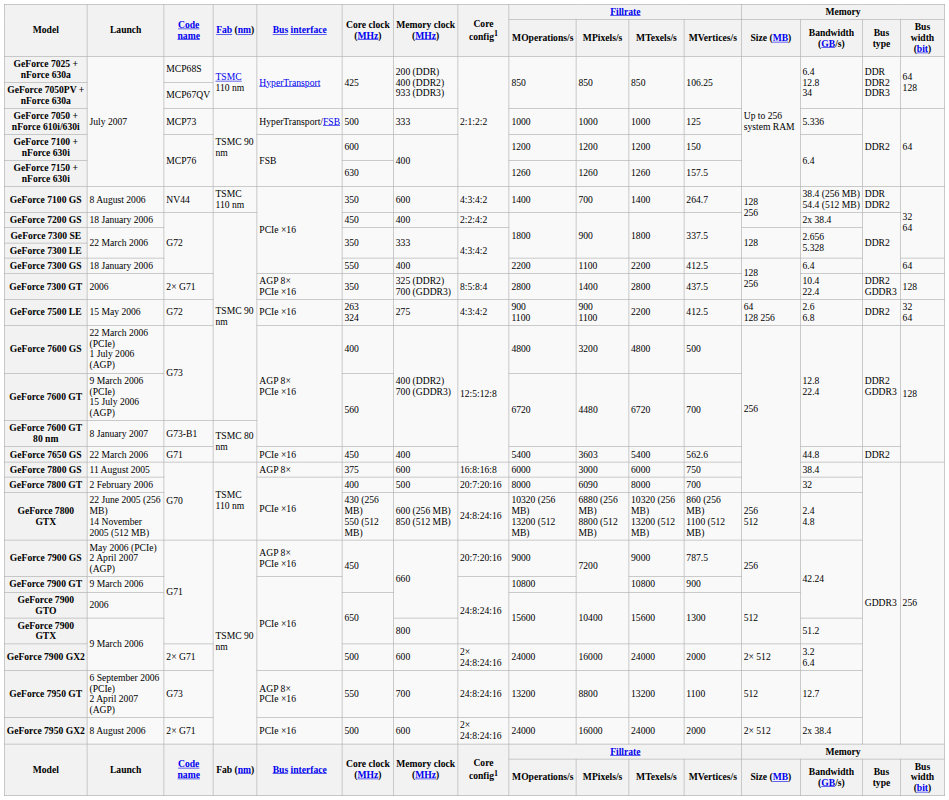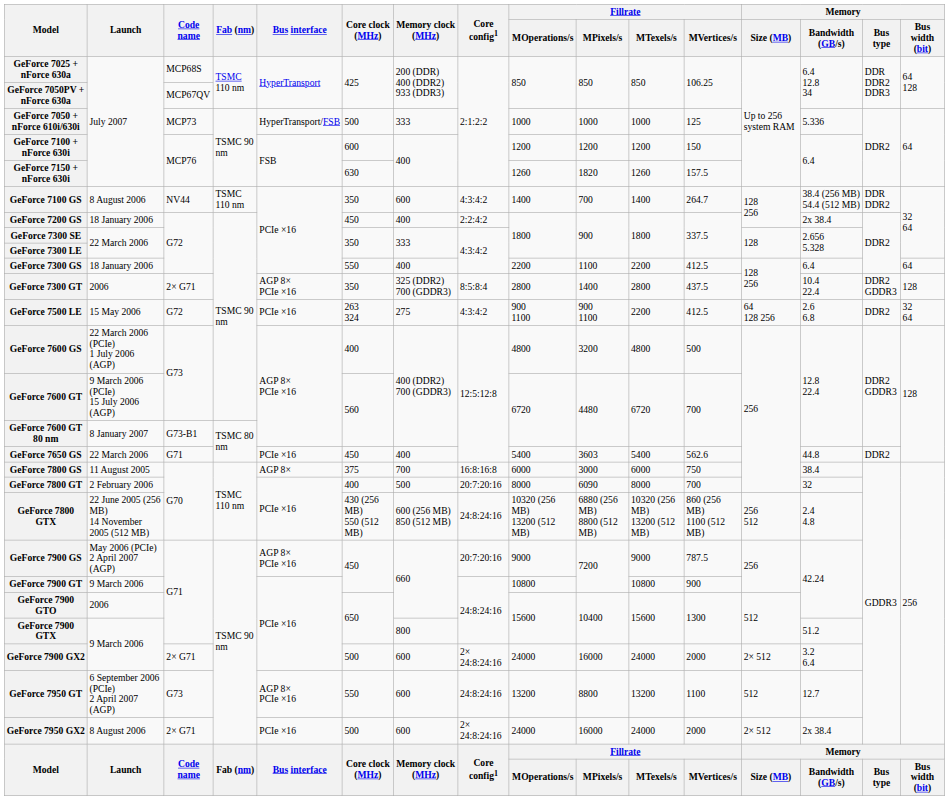(588, 173) 1260 -> (588, 173) 1820
(403, 469) 600 -> (403, 469) 700
(403, 694) 700 -> (403, 694) 600
